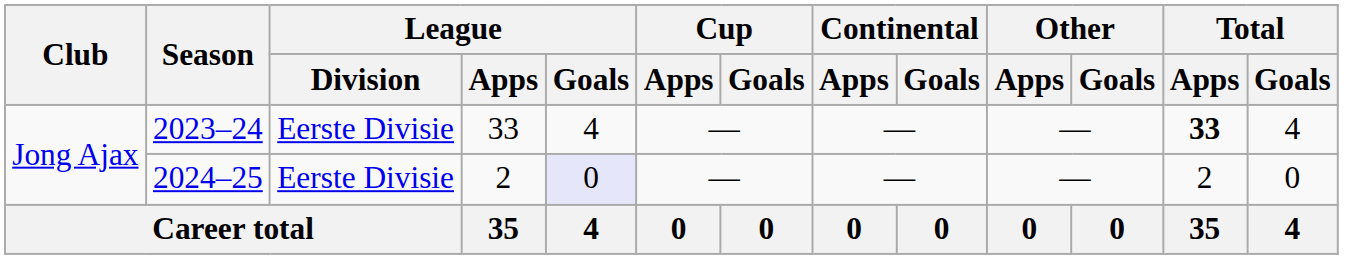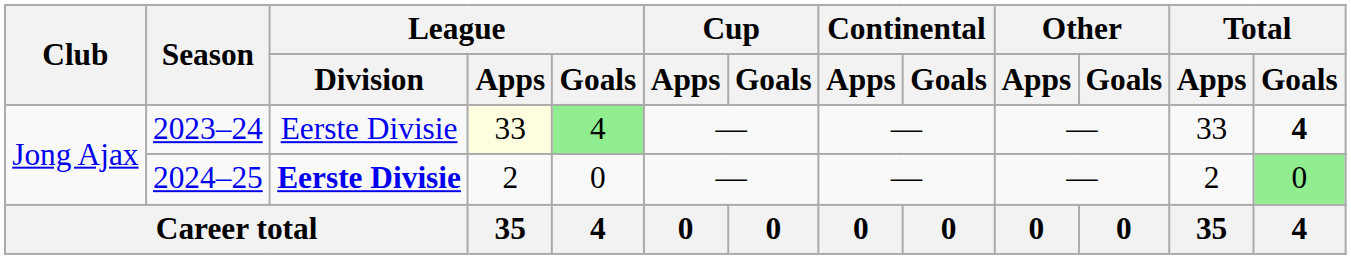(503, 128) no background -> (510, 128) lightyellow background
(591, 128) no background -> (598, 128) lightgreen background
(1205, 128) bold -> (1212, 128) normal
(1292, 128) normal -> (1299, 128) bold
(366, 178) normal -> (369, 178) bold
(591, 178) lavender background -> (598, 178) no background
(1292, 178) no background -> (1299, 178) lightgreen background
